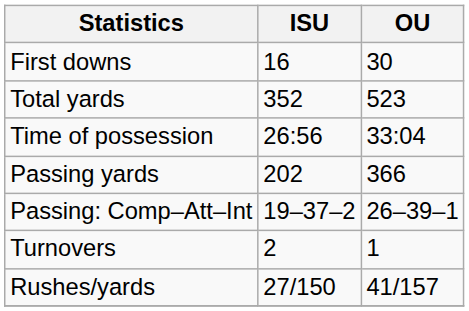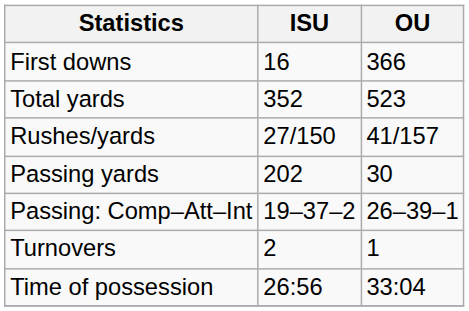(380, 61) 30 -> (386, 61) 366
rows swapped: (83, 286) <-> (112, 136)
(386, 174) 366 -> (380, 174) 30
